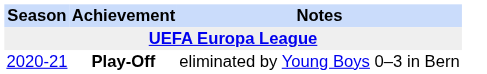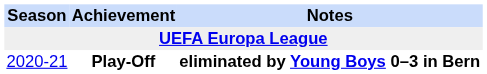(320, 61) normal -> (330, 61) bold
